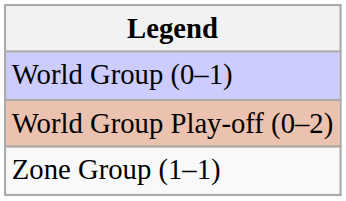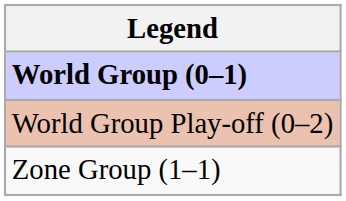(122, 75) normal -> (130, 75) bold
